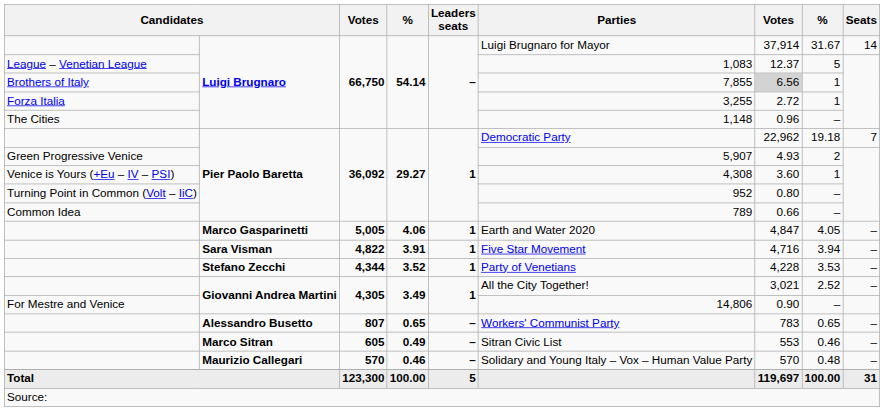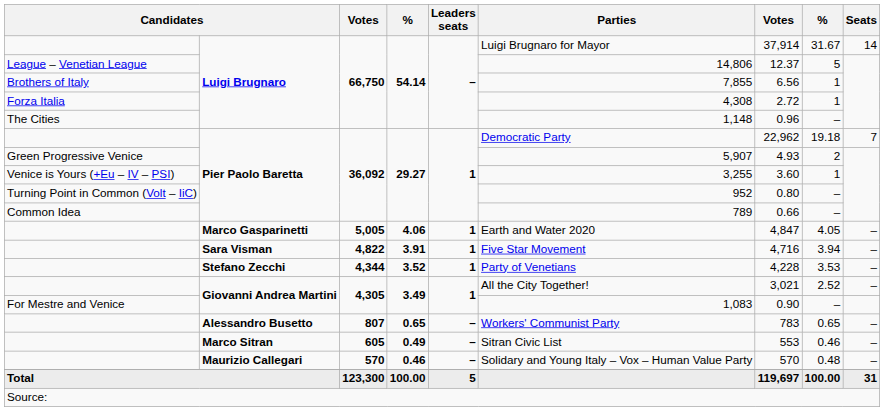(738, 63) 1,083 -> (734, 63) 14,806
(788, 82) lightgrey background -> (788, 82) no background
(738, 100) 3,255 -> (738, 100) 4,308
(738, 175) 4,308 -> (738, 175) 3,255
(734, 304) 14,806 -> (738, 304) 1,083
